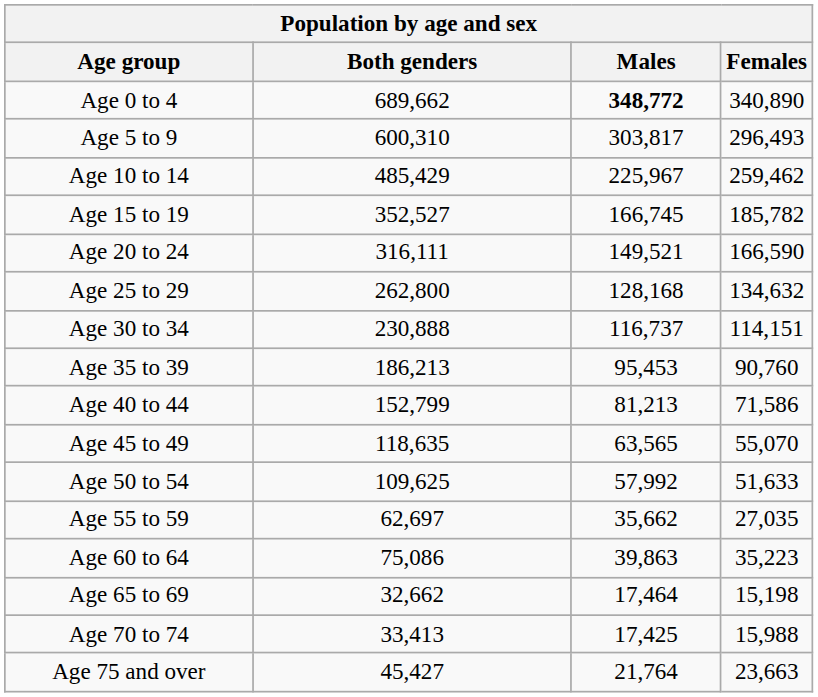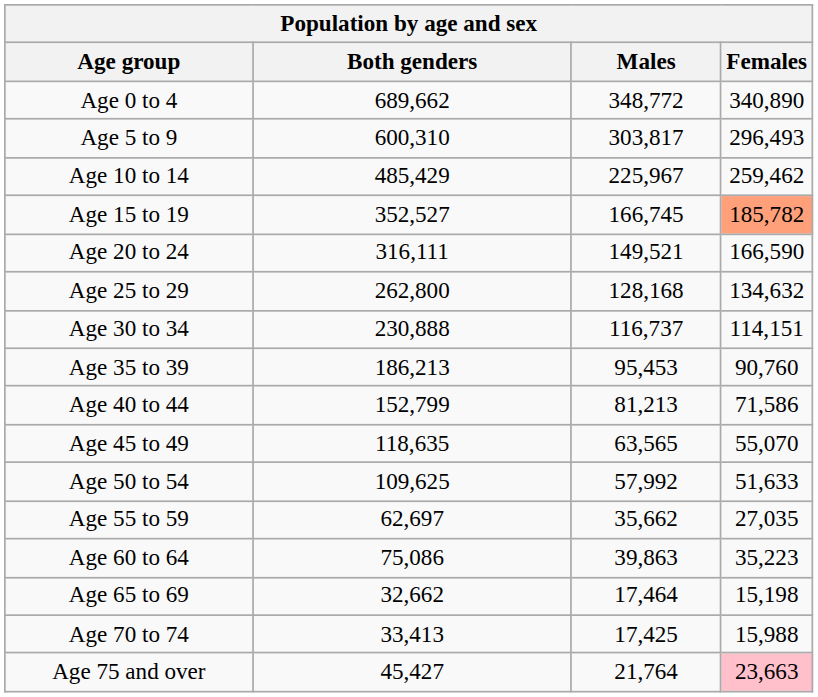(646, 99) bold -> (646, 99) normal
(767, 213) no background -> (767, 213) lightsalmon background
(767, 671) no background -> (767, 671) pink background
